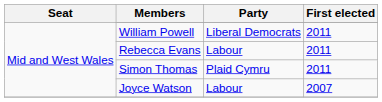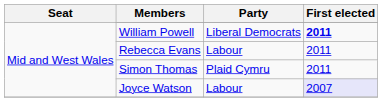(319, 32) normal -> (319, 32) bold
(319, 87) no background -> (319, 87) lavender background
